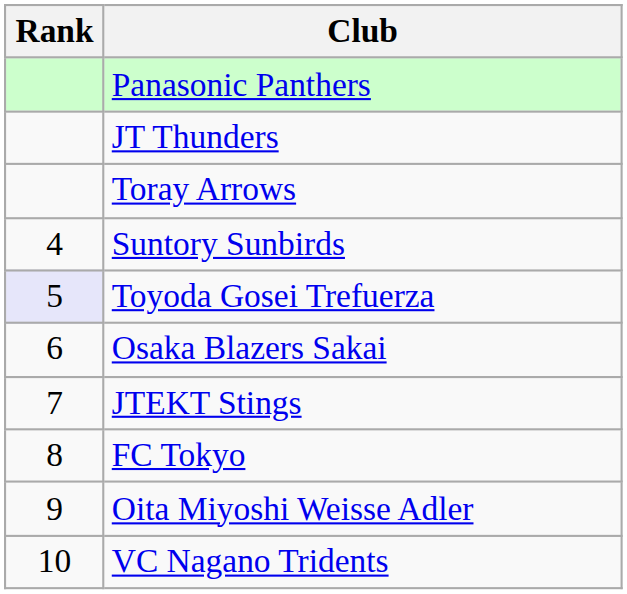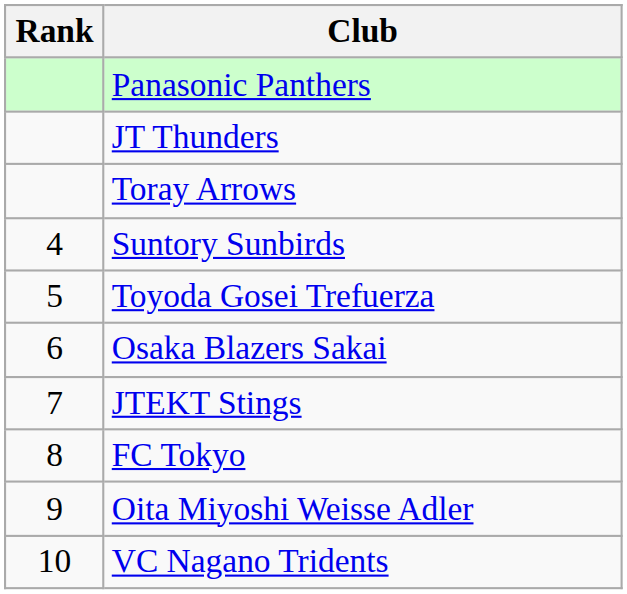(55, 296) lavender background -> (55, 296) no background
